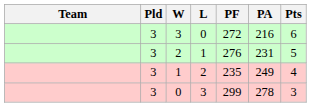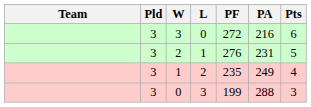(232, 92) 299 -> (232, 92) 199
(265, 92) 278 -> (265, 92) 288
